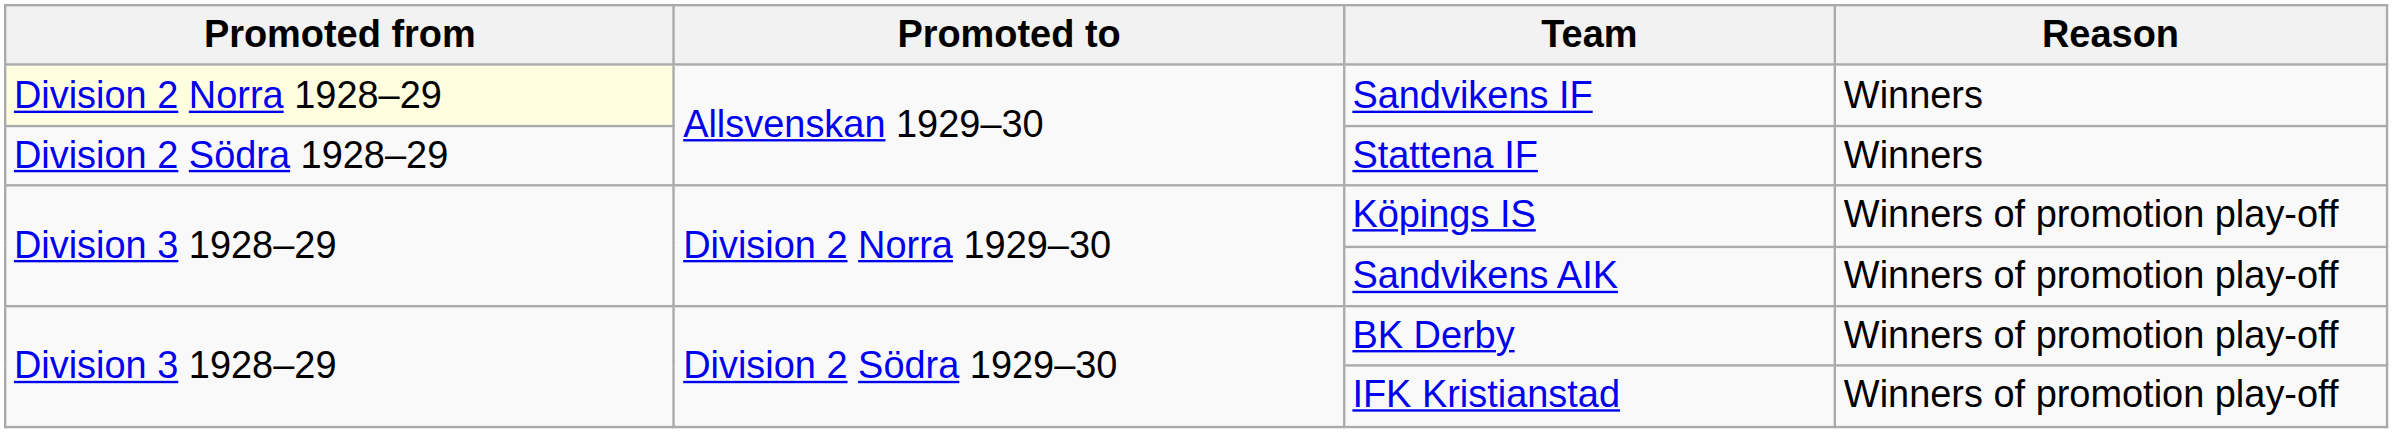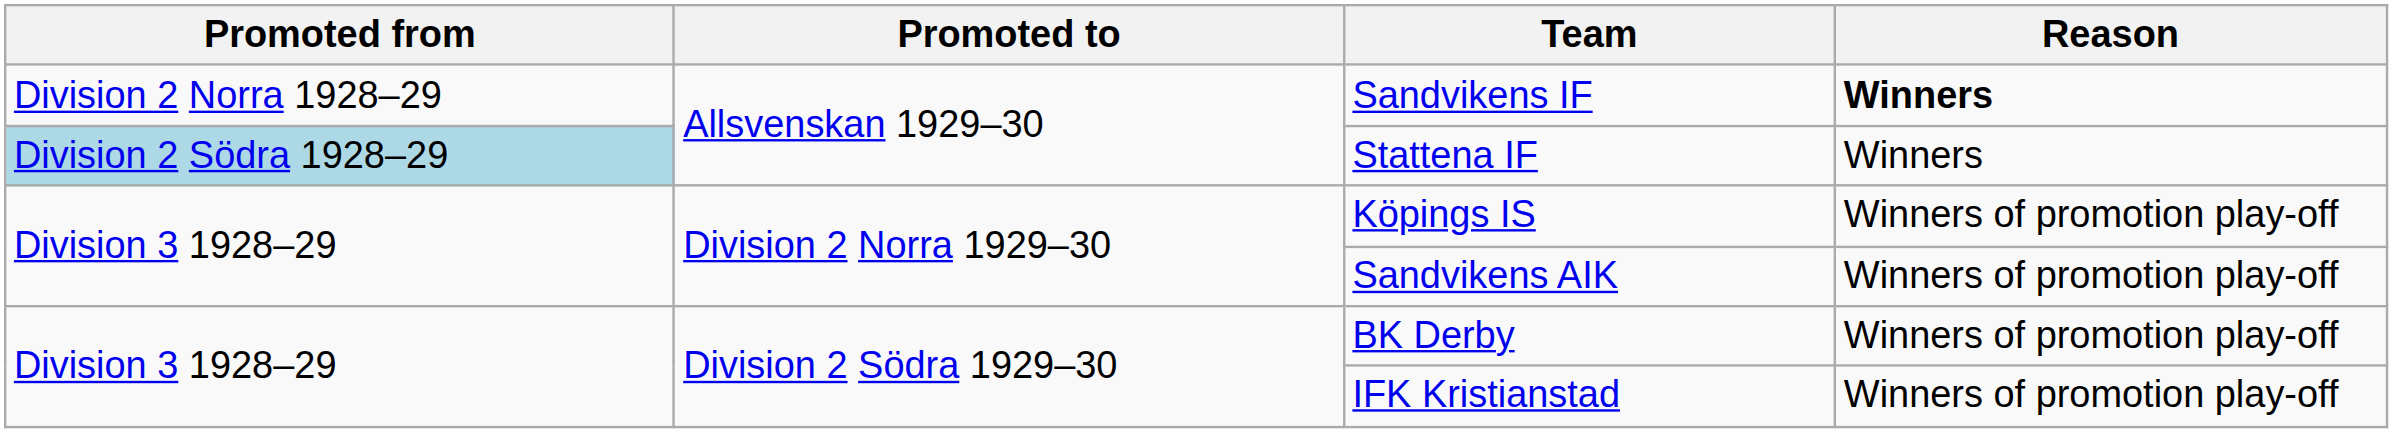(228, 94) lightyellow background -> (228, 94) no background
(1913, 94) normal -> (1918, 94) bold
(231, 154) no background -> (231, 154) lightblue background
